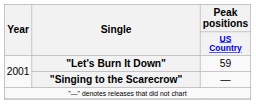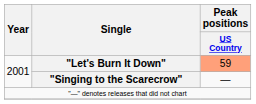(225, 63) no background -> (225, 63) lightsalmon background
